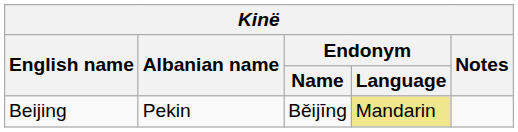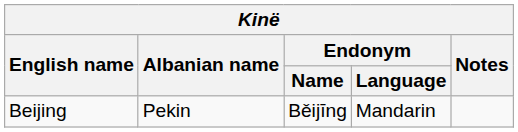(396, 111) khaki background -> (396, 111) no background
